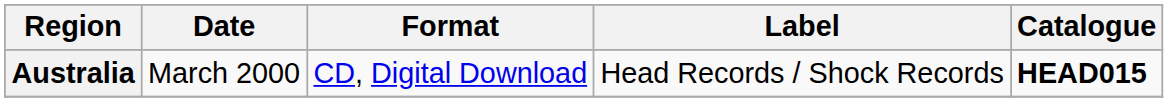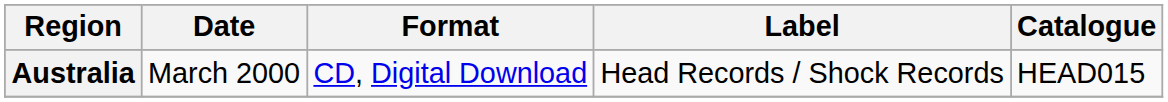(1082, 73) bold -> (1081, 73) normal
